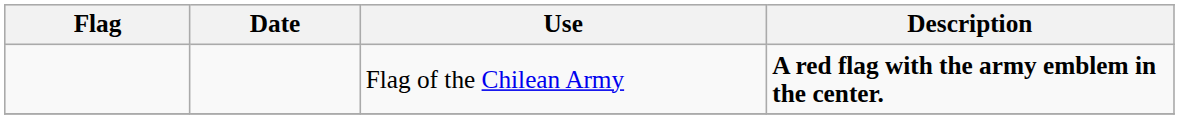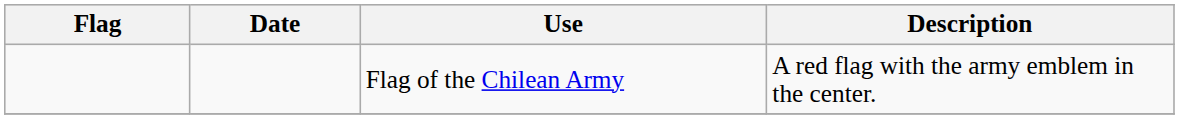(964, 78) bold -> (953, 78) normal
